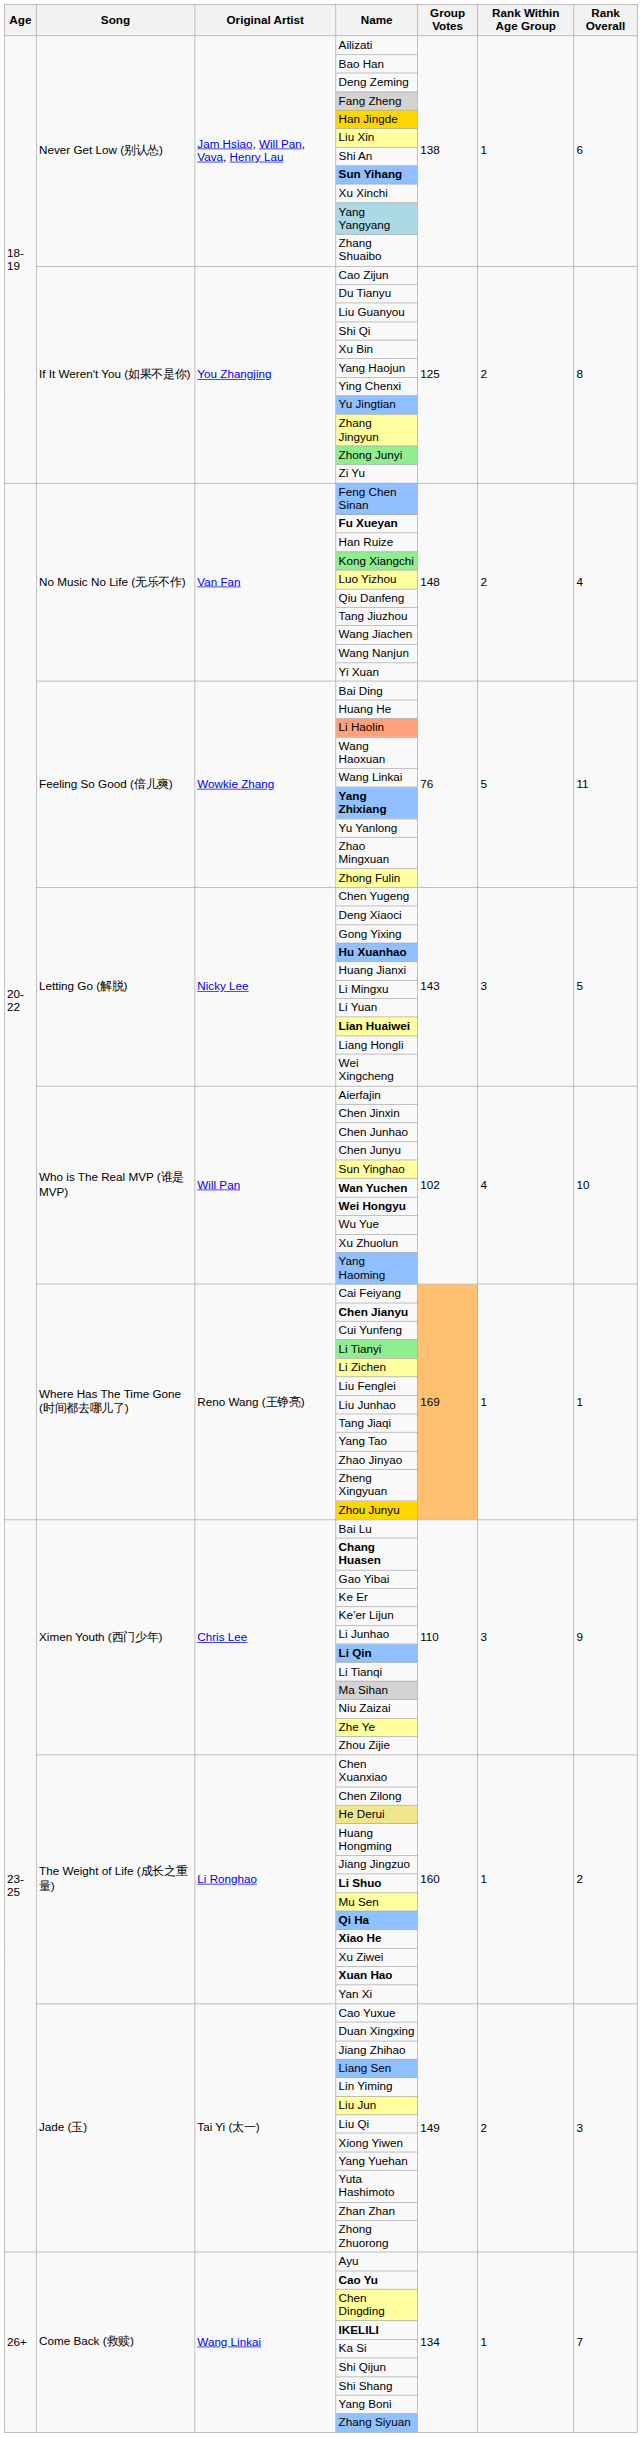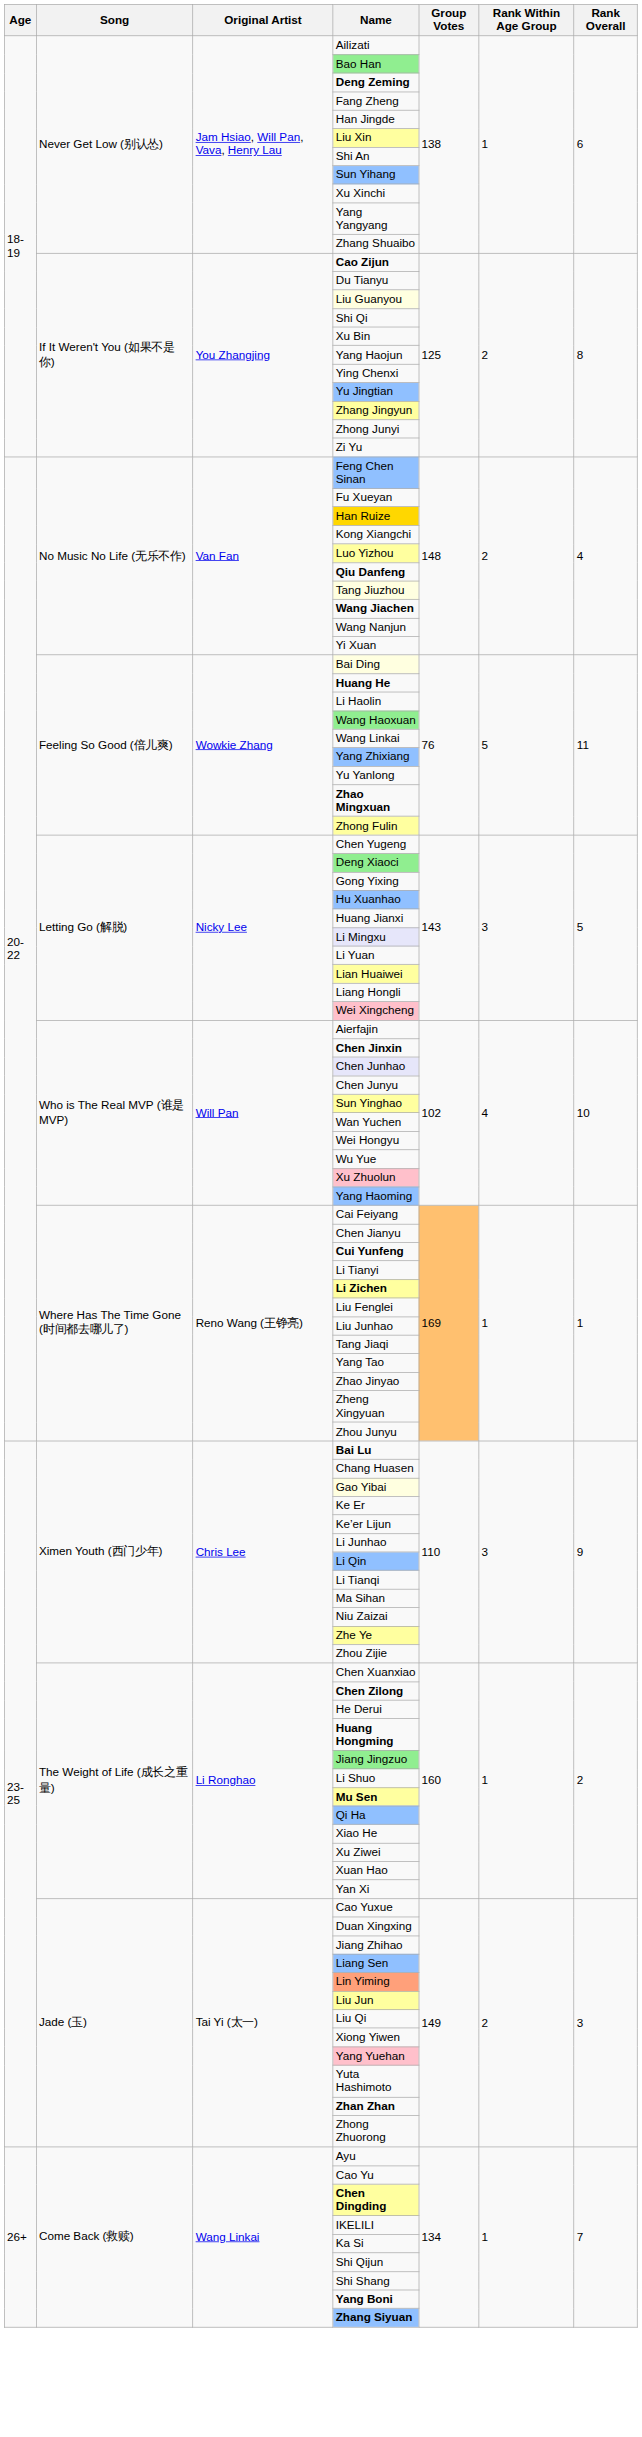(361, 63) no background -> (358, 63) lightgreen background
(374, 82) normal -> (373, 82) bold
(370, 100) lightgrey background -> (367, 100) no background
(368, 119) gold background -> (365, 119) no background
(370, 175) bold -> (366, 175) normal
(364, 218) lightblue background -> (362, 218) no background
(364, 275) normal -> (362, 262) bold
(372, 312) no background -> (369, 299) lightyellow background
(370, 455) lightgreen background -> (368, 429) no background
(368, 524) bold -> (364, 497) normal
(366, 542) no background -> (363, 516) gold background
(376, 561) lightgreen background -> (373, 534) no background
(371, 598) normal -> (370, 571) bold
(373, 616) no background -> (370, 590) lightyellow background
(375, 635) normal -> (375, 608) bold
(361, 690) no background -> (358, 664) lightyellow background
(365, 709) normal -> (363, 682) bold
(361, 727) lightsalmon background -> (358, 701) no background
(362, 752) no background -> (376, 720) lightgreen background
(363, 803) bold -> (373, 757) normal
(364, 853) normal -> (363, 800) bold
(370, 915) no background -> (367, 862) lightgreen background
(373, 952) bold -> (368, 899) normal
(364, 989) no background -> (361, 936) lavender background
(374, 1026) bold -> (369, 973) normal
(366, 1070) no background -> (375, 1011) pink background
(369, 1113) normal -> (369, 1048) bold
(373, 1132) no background -> (370, 1066) lavender background
(373, 1187) bold -> (369, 1122) normal
(372, 1206) bold -> (367, 1140) normal
(368, 1243) no background -> (366, 1177) pink background
(373, 1312) bold -> (368, 1233) normal
(370, 1330) normal -> (370, 1251) bold
(360, 1349) lightgreen background -> (357, 1270) no background
(362, 1367) normal -> (361, 1288) bold
(369, 1510) gold background -> (366, 1431) no background
(355, 1529) normal -> (354, 1450) bold
(360, 1554) bold -> (375, 1468) normal
(364, 1579) no background -> (361, 1487) lightyellow background
(355, 1653) bold -> (351, 1561) normal
(363, 1690) lightgrey background -> (360, 1598) no background
(370, 1796) normal -> (369, 1691) bold
(362, 1814) khaki background -> (359, 1709) no background
(365, 1839) normal -> (365, 1734) bold
(374, 1864) no background -> (371, 1759) lightgreen background
(360, 1883) bold -> (356, 1778) normal
(359, 1901) normal -> (357, 1796) bold
(354, 1920) bold -> (351, 1815) normal
(360, 1938) bold -> (357, 1833) normal
(366, 1976) bold -> (362, 1870) normal
(366, 2087) no background -> (363, 1982) lightsalmon background
(373, 2161) no background -> (370, 2056) pink background
(367, 2211) normal -> (365, 2106) bold
(358, 2280) bold -> (355, 2175) normal
(362, 2305) normal -> (361, 2200) bold
(359, 2330) bold -> (355, 2225) normal
(365, 2404) normal -> (364, 2299) bold
(375, 2422) normal -> (374, 2317) bold
